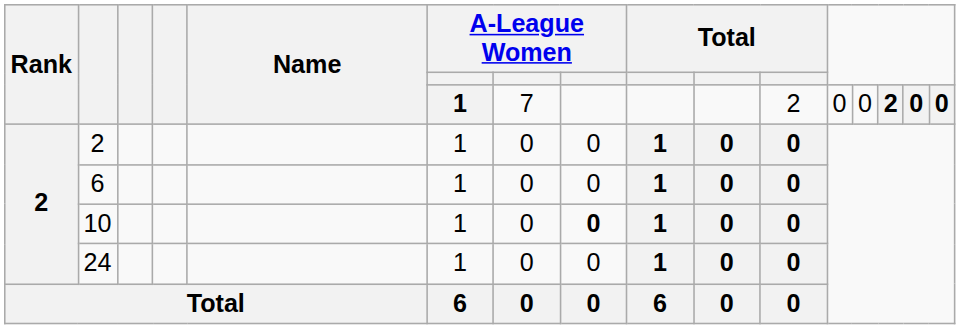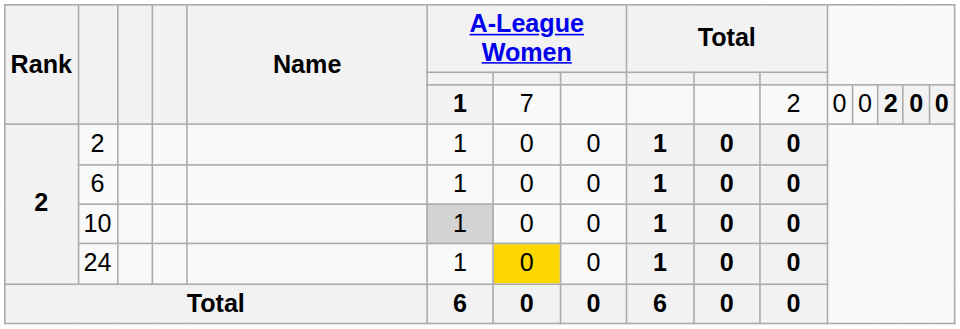(460, 223) no background -> (460, 223) lightgrey background
(593, 223) bold -> (593, 223) normal
(527, 263) no background -> (527, 263) gold background
